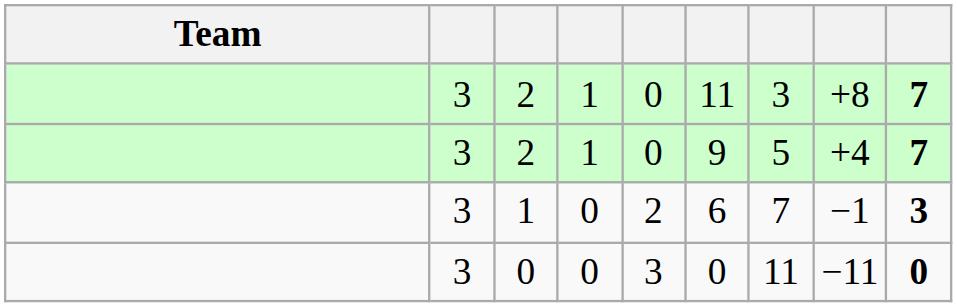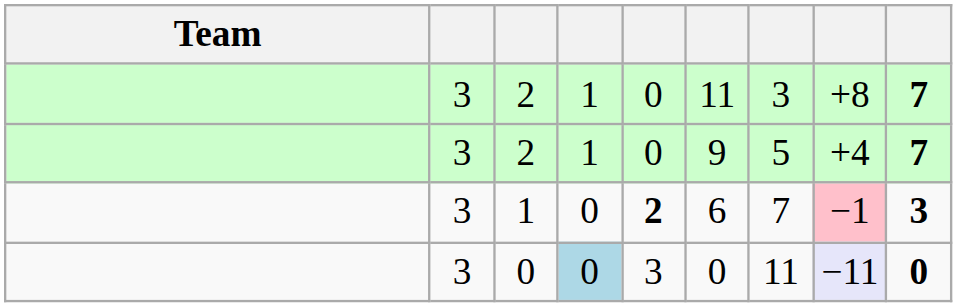(653, 211) normal -> (653, 211) bold
(850, 211) no background -> (850, 211) pink background
(590, 270) no background -> (590, 270) lightblue background
(850, 270) no background -> (850, 270) lavender background
